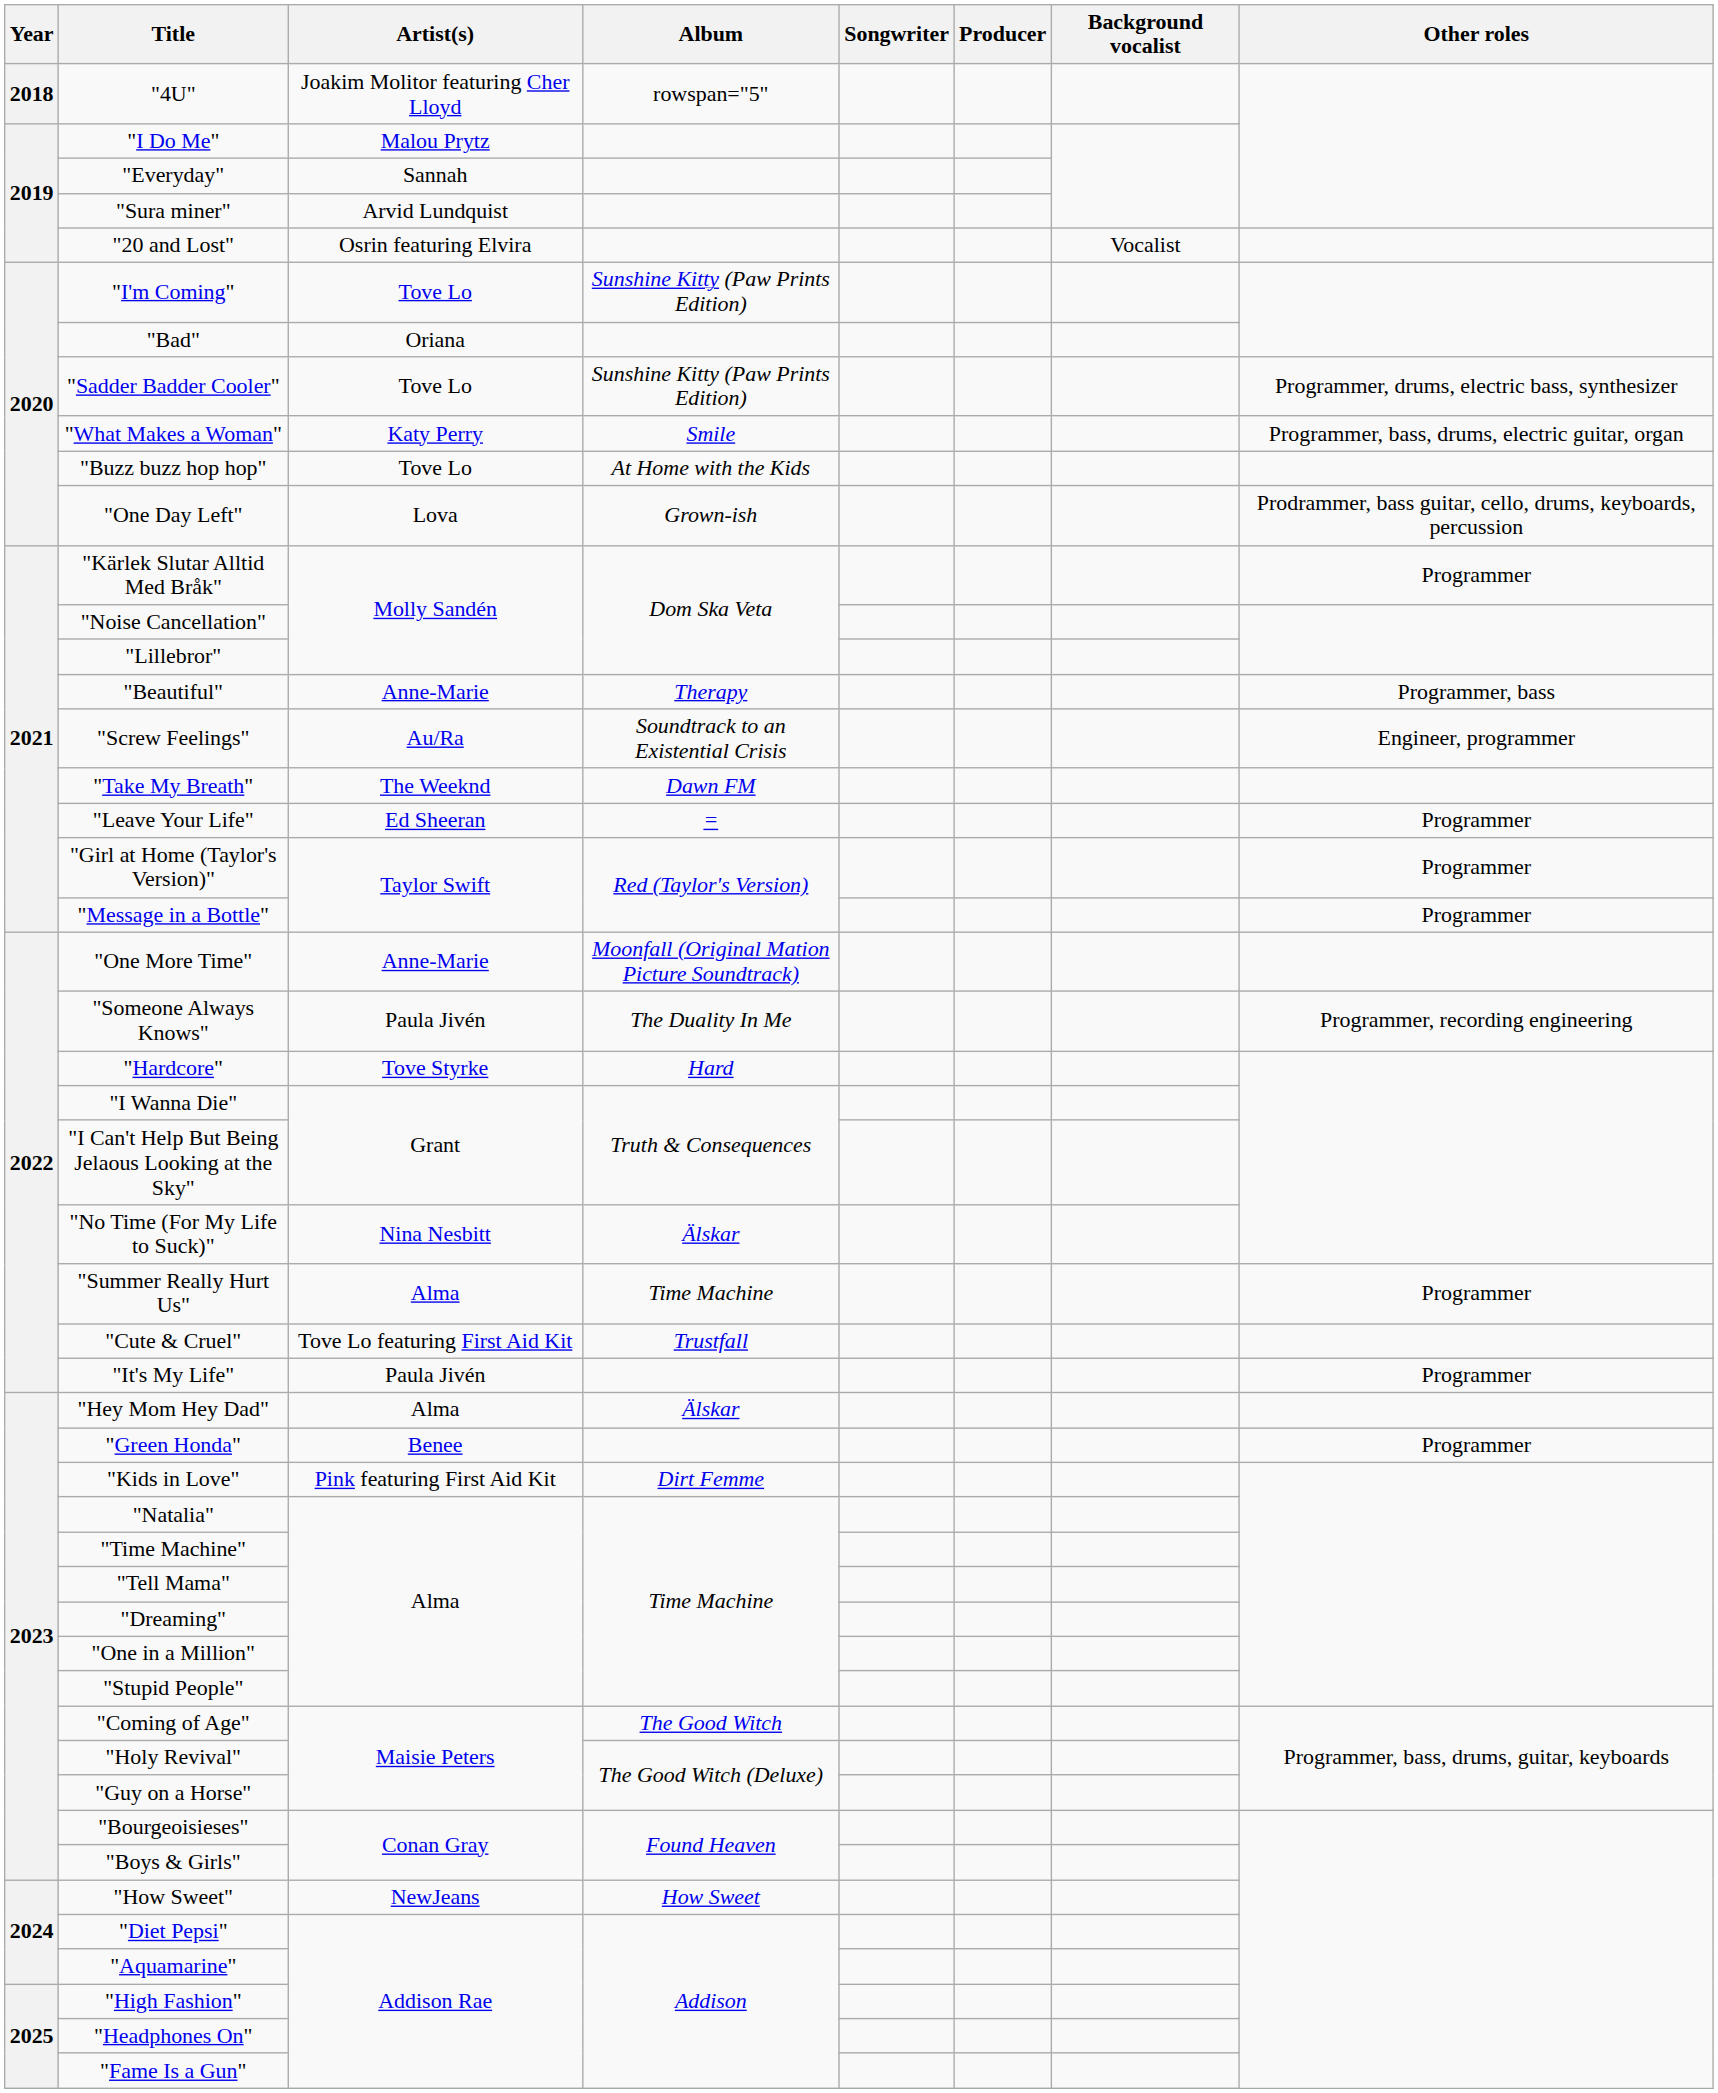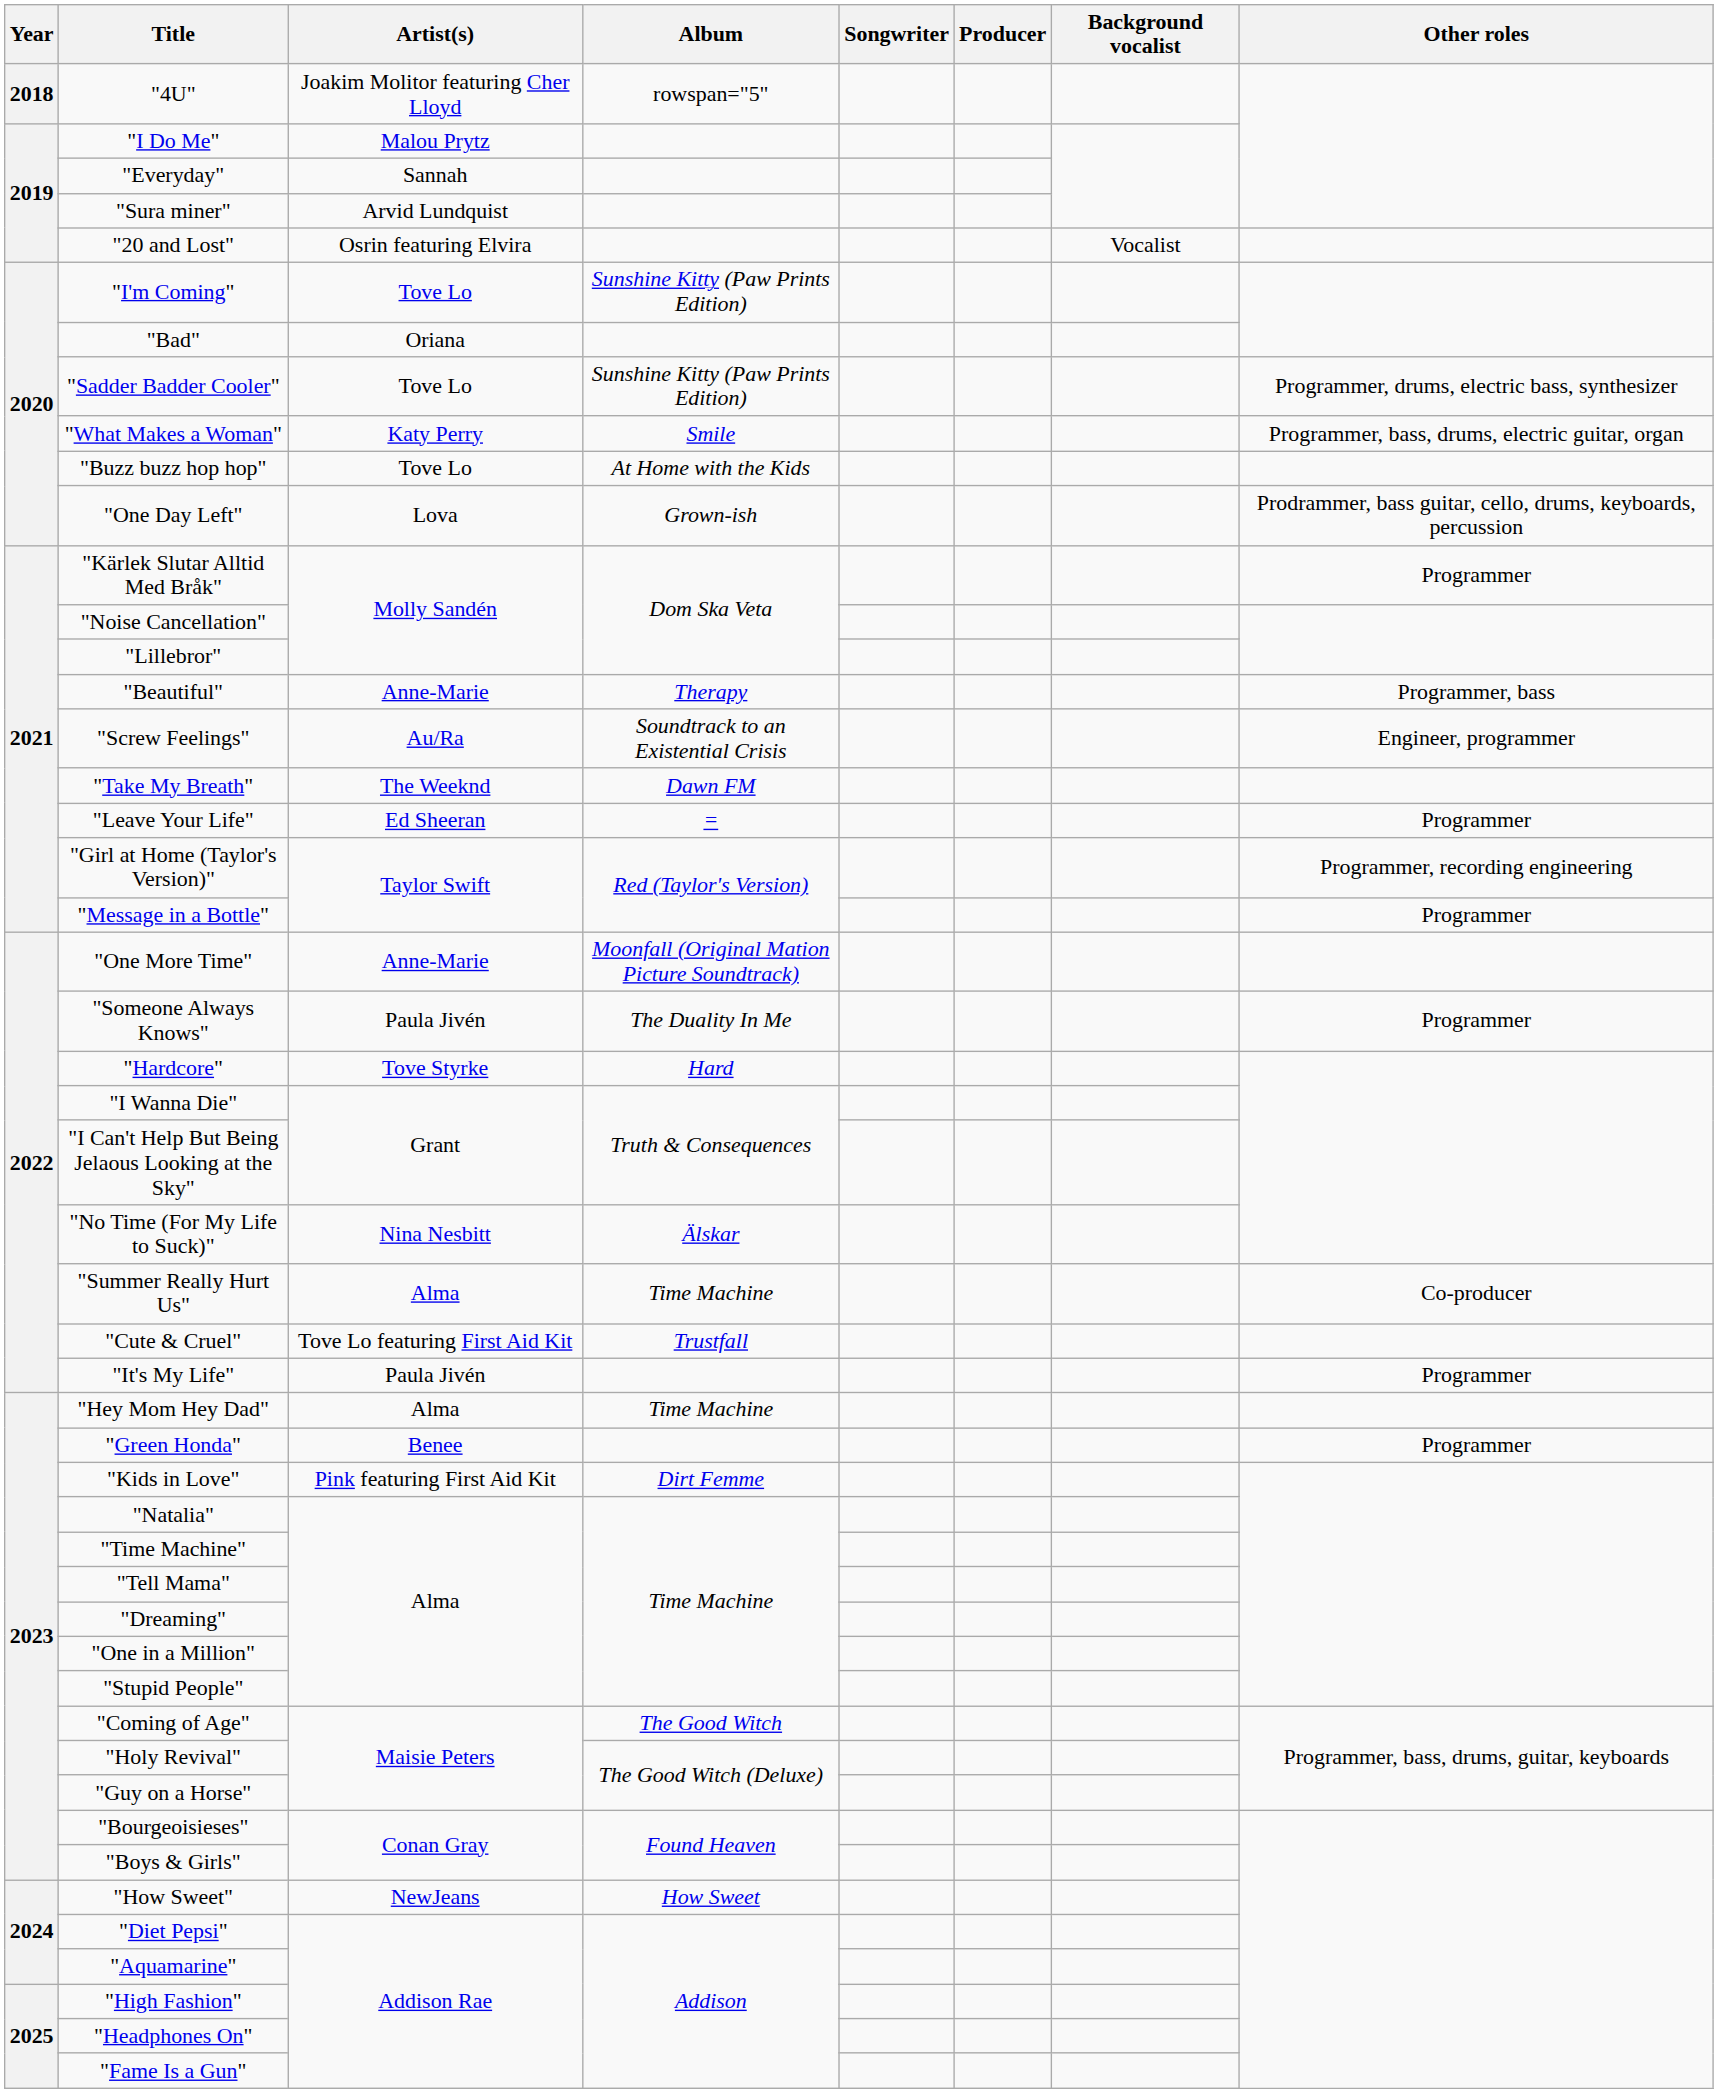(1476, 867) Programmer -> (1476, 867) Programmer, recording engineering
(1476, 1020) Programmer, recording engineering -> (1476, 1020) Programmer
(1476, 1293) Programmer -> (1476, 1293) Co-producer
(711, 1410) Älskar -> (711, 1410) Time Machine
